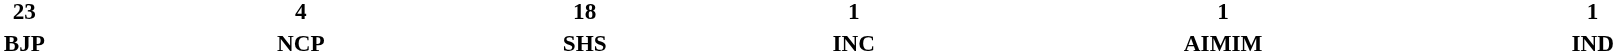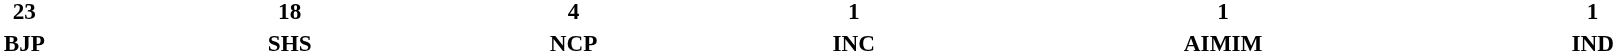columns swapped: (585, 11) <-> (301, 11)
